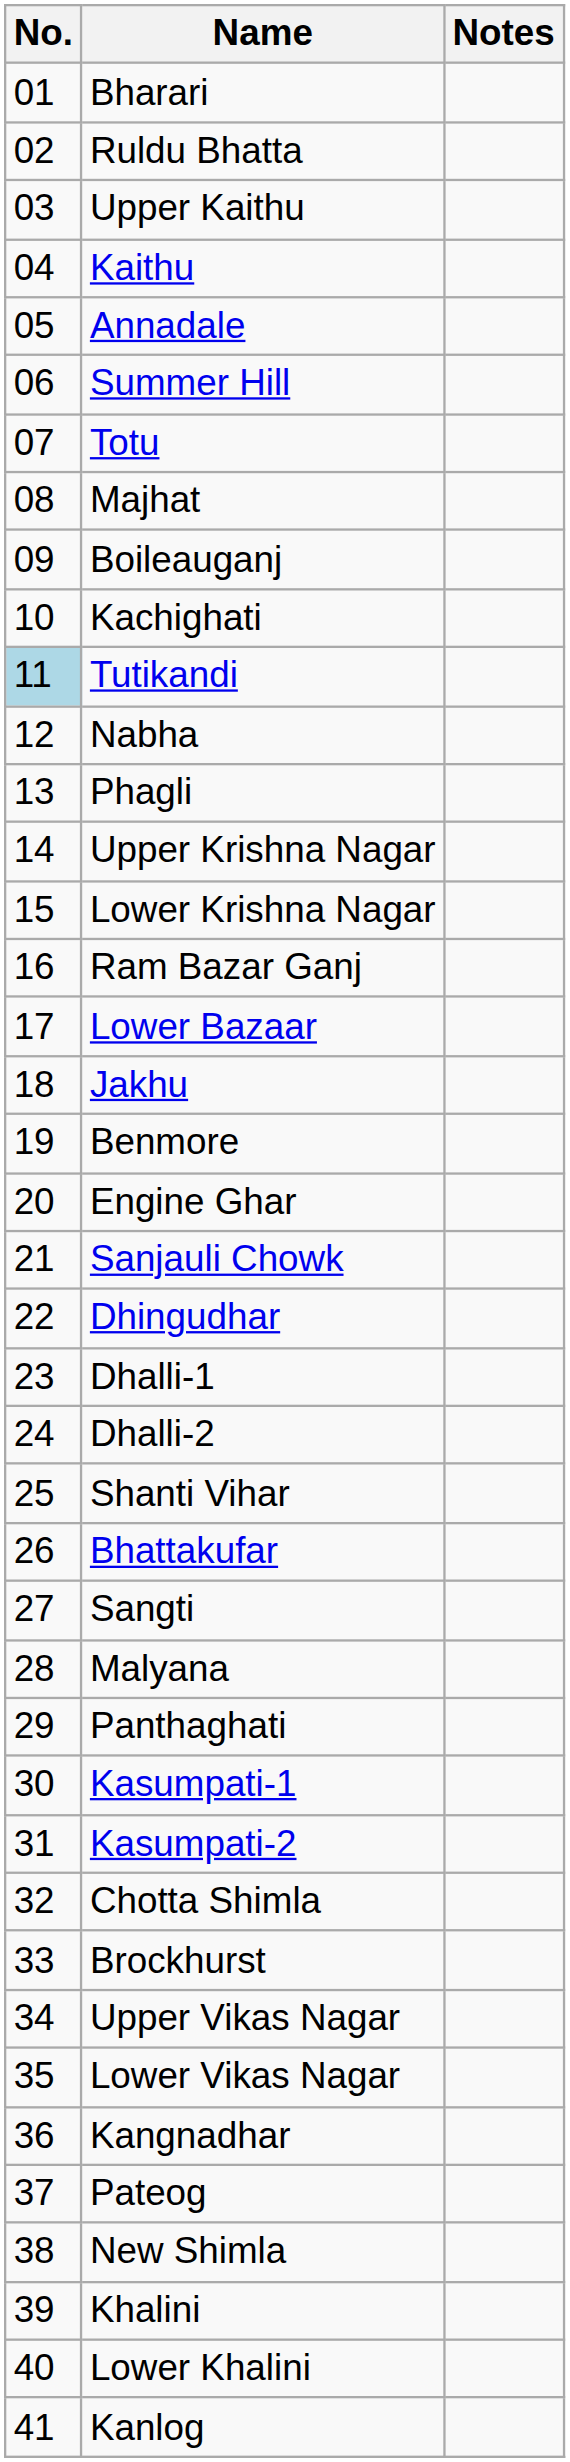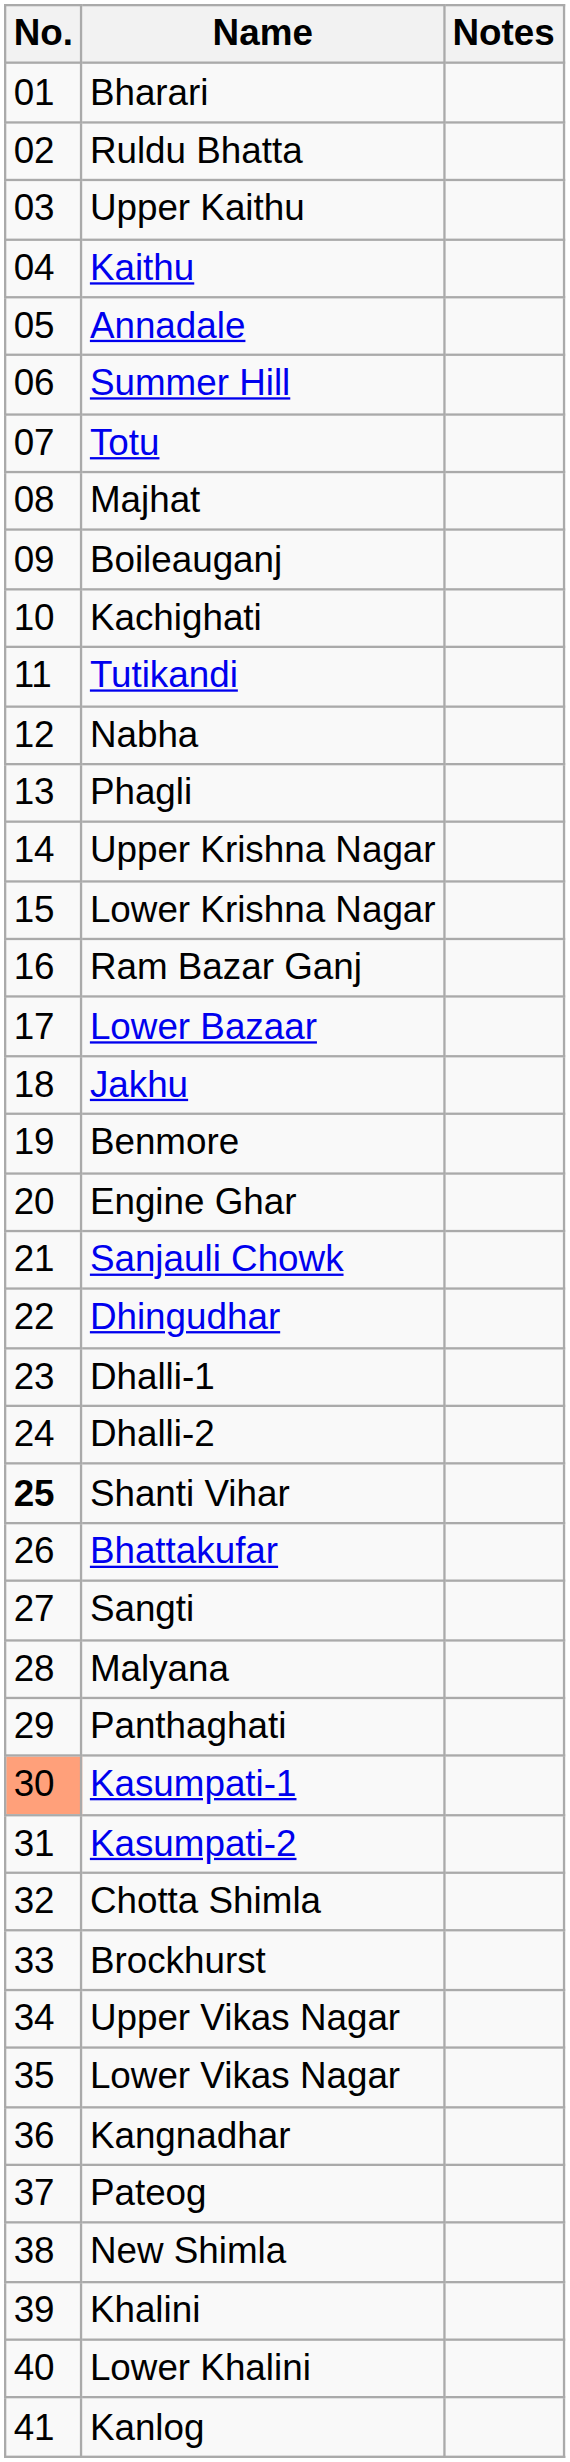(33, 675) lightblue background -> (33, 675) no background
(34, 1492) normal -> (34, 1492) bold
(34, 1784) no background -> (34, 1784) lightsalmon background
